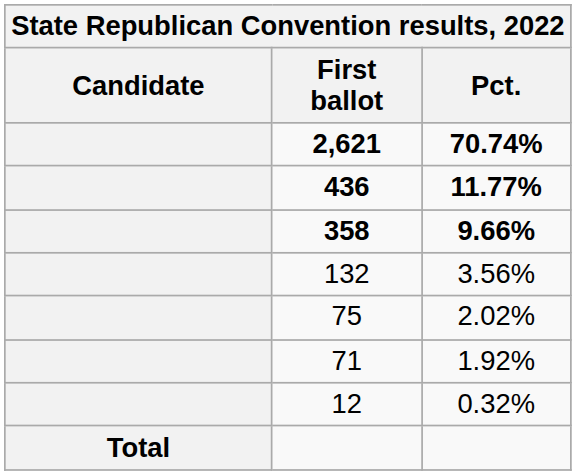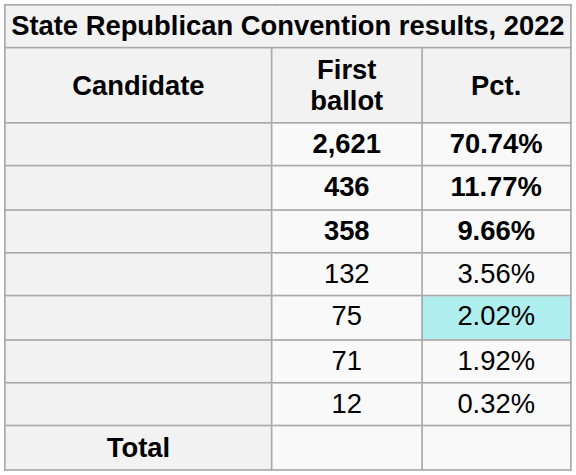(496, 317) no background -> (496, 317) paleturquoise background
